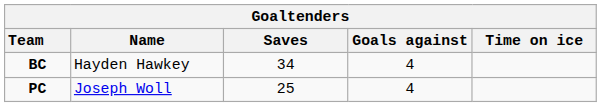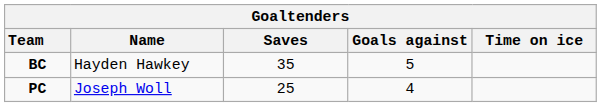(286, 65) 34 -> (286, 65) 35
(410, 65) 4 -> (410, 65) 5
